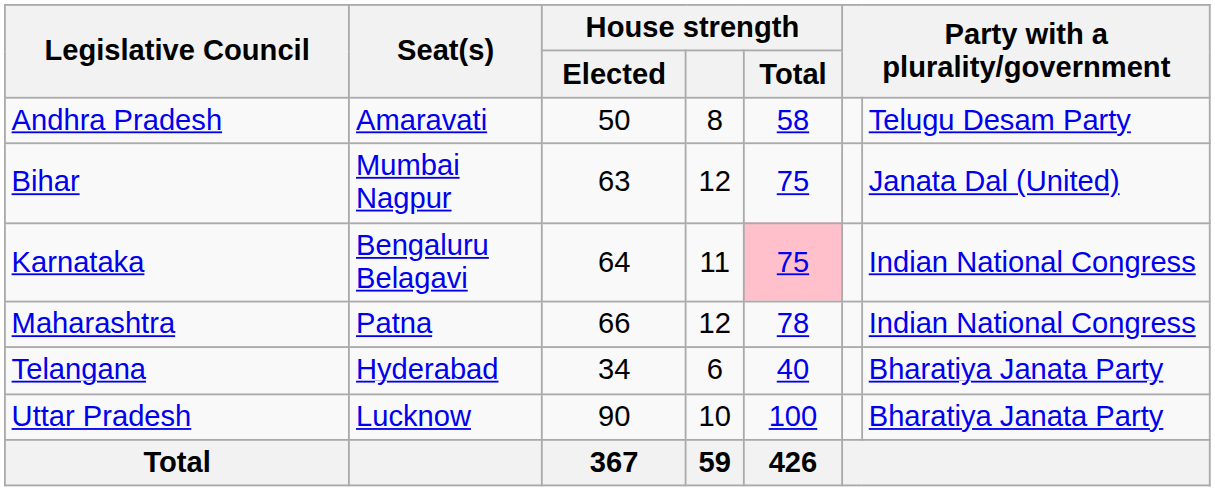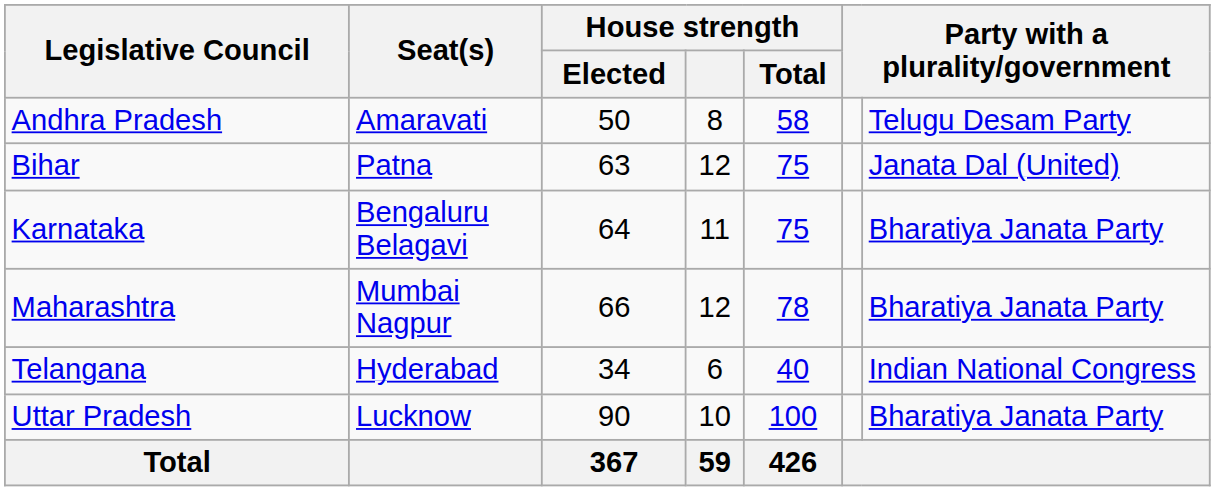(408, 182) Mumbai Nagpur -> (394, 166) Patna
(793, 261) pink background -> (793, 228) no background
(1032, 261) Indian National Congress -> (1016, 228) Bharatiya Janata Party
(394, 324) Patna -> (408, 307) Mumbai Nagpur
(1032, 324) Indian National Congress -> (1016, 307) Bharatiya Janata Party
(1016, 370) Bharatiya Janata Party -> (1032, 370) Indian National Congress
